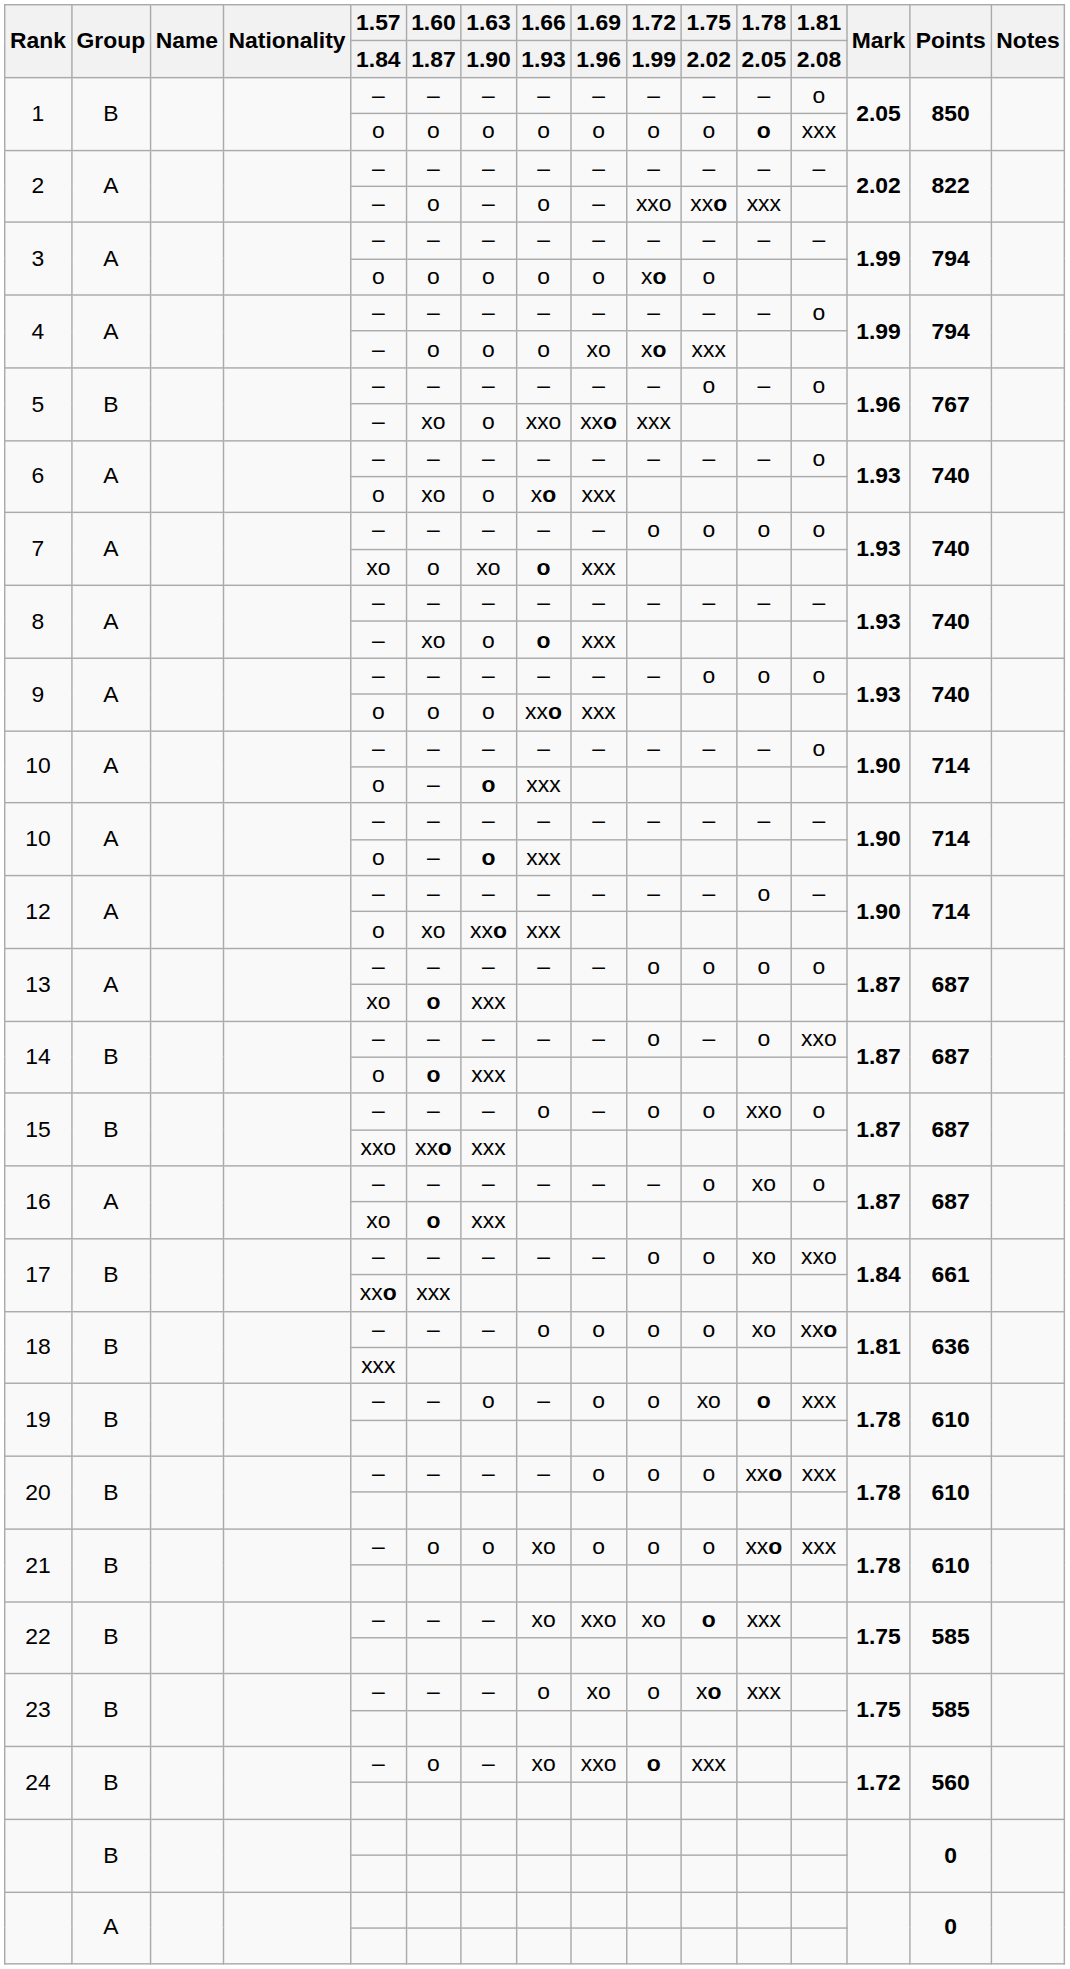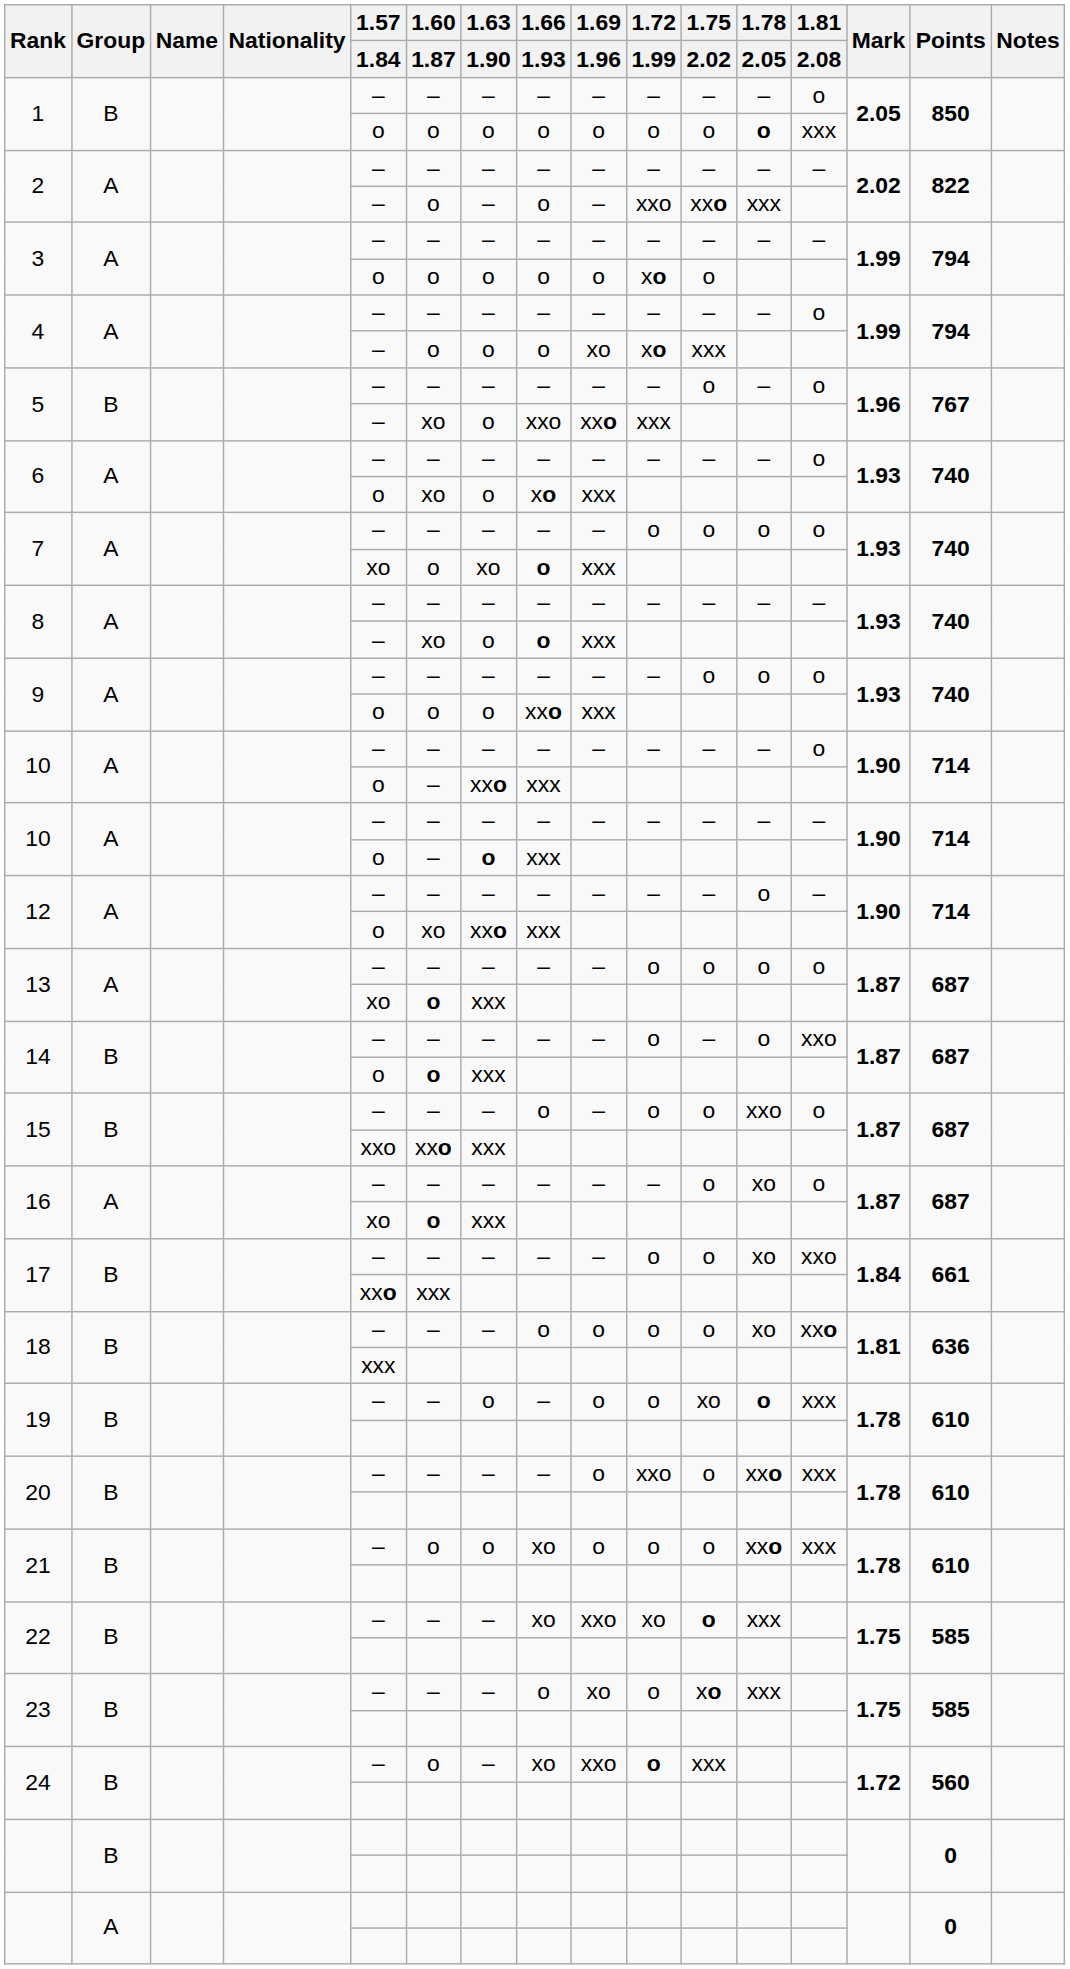(488, 784) o -> (488, 784) xxo
(654, 1474) o -> (654, 1474) xxo
